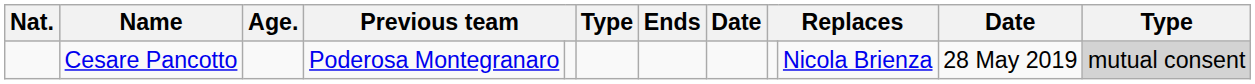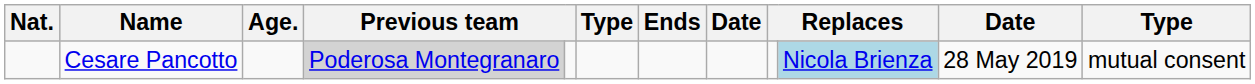(434, 59) no background -> (434, 59) lightgrey background
(858, 59) no background -> (858, 59) lightblue background
(1167, 59) lightgrey background -> (1167, 59) no background
